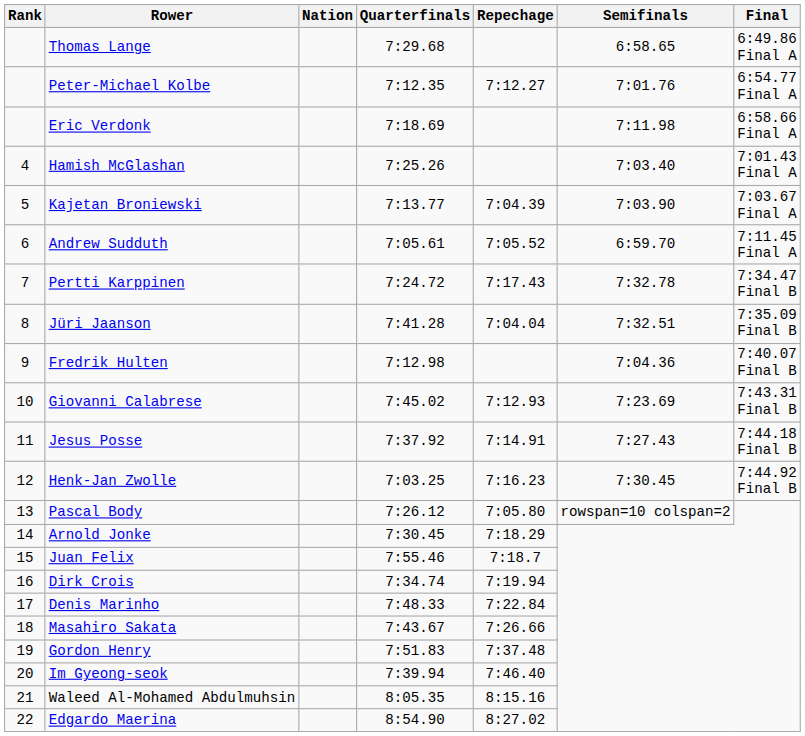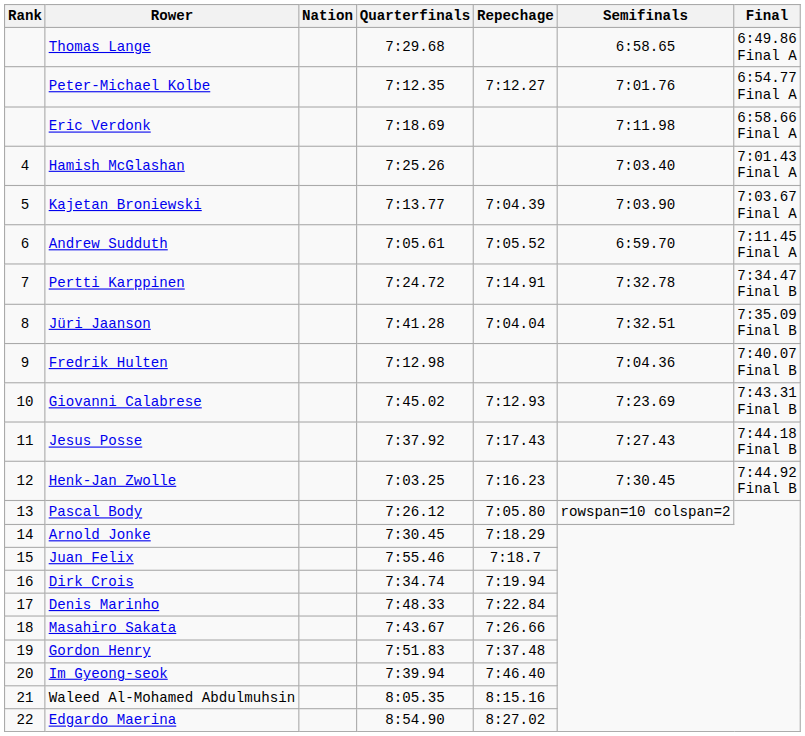(515, 284) 7:17.43 -> (515, 284) 7:14.91
(515, 442) 7:14.91 -> (515, 442) 7:17.43
